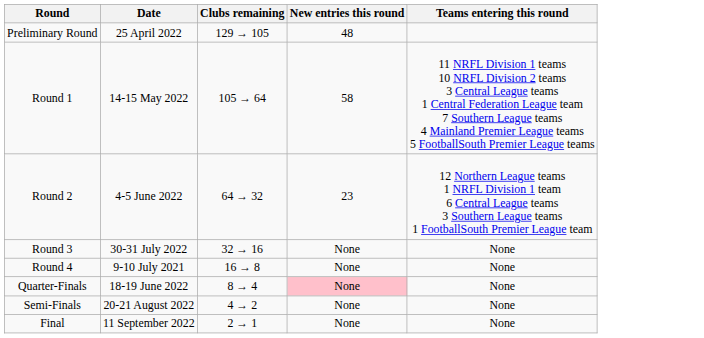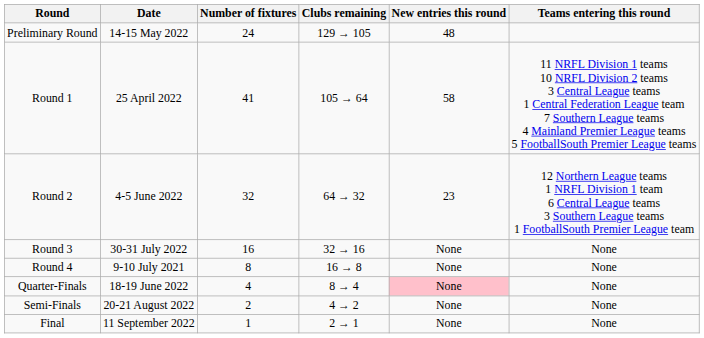+ column: (248, 13)
(149, 32) 25 April 2022 -> (149, 32) 14-15 May 2022
(149, 98) 14-15 May 2022 -> (149, 98) 25 April 2022
